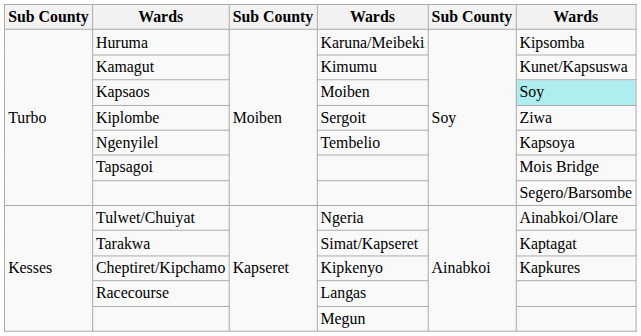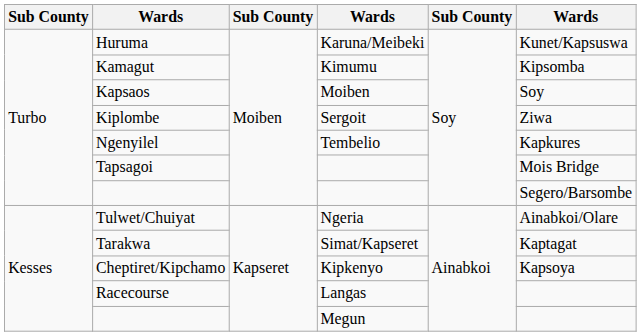(552, 42) Kipsomba -> (574, 42) Kunet/Kapsuswa
(574, 67) Kunet/Kapsuswa -> (552, 67) Kipsomba
(532, 92) paleturquoise background -> (532, 92) no background
(547, 142) Kapsoya -> (550, 142) Kapkures
(550, 268) Kapkures -> (547, 268) Kapsoya
